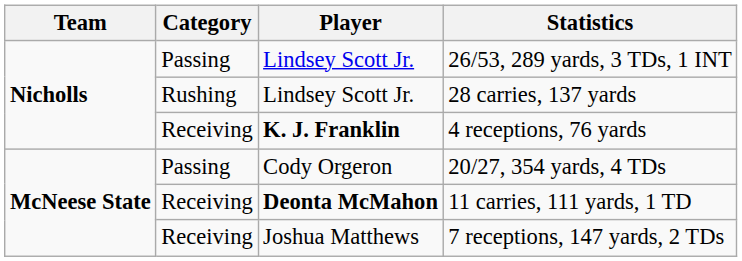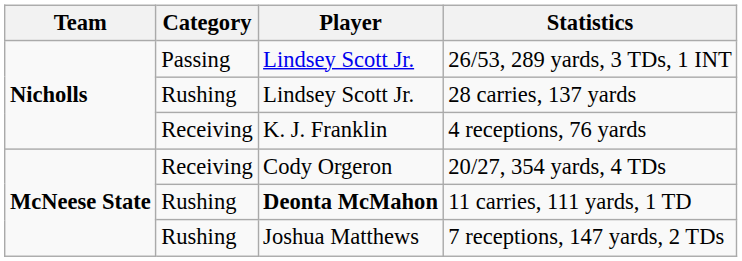(331, 130) bold -> (325, 130) normal
(196, 166) Passing -> (207, 166) Receiving
(207, 201) Receiving -> (199, 201) Rushing
(207, 237) Receiving -> (199, 237) Rushing
